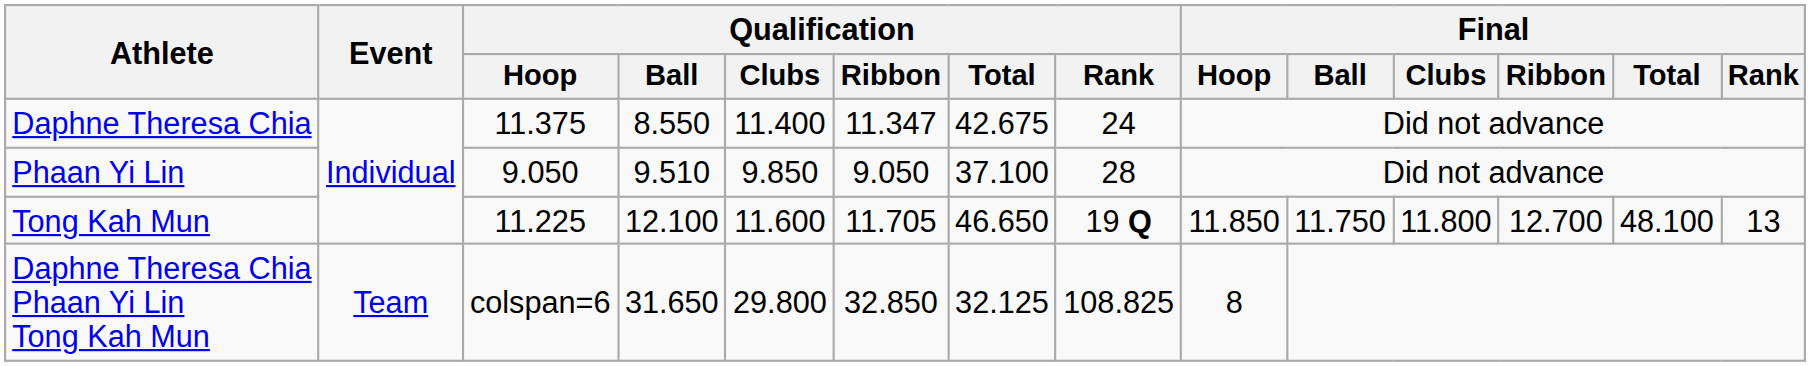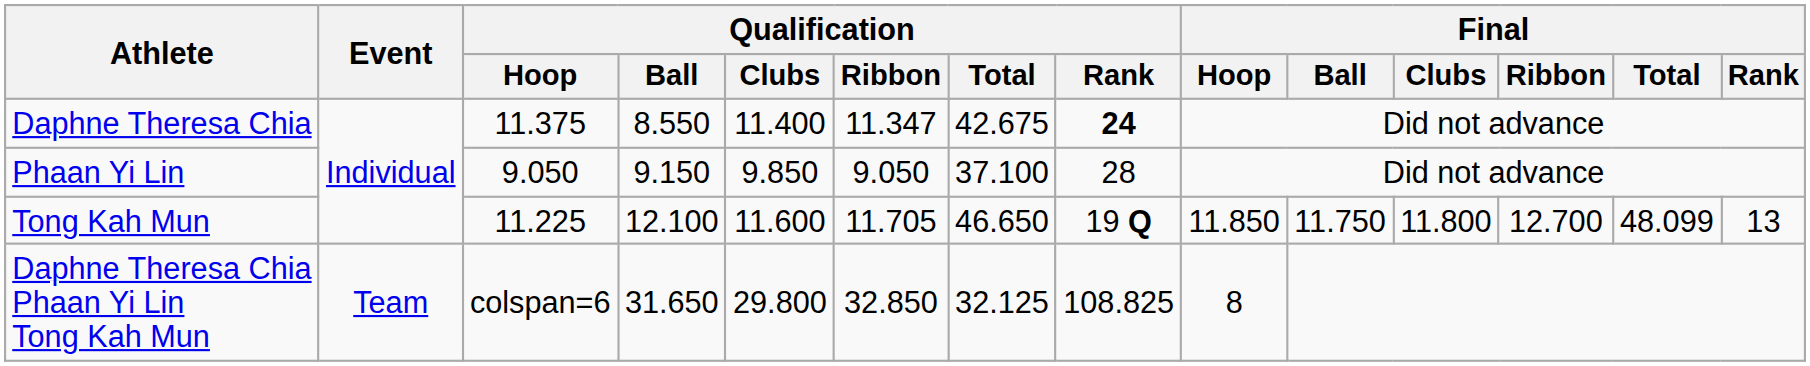(1119, 124) normal -> (1119, 124) bold
(672, 172) 9.510 -> (672, 172) 9.150
(1667, 221) 48.100 -> (1667, 221) 48.099
